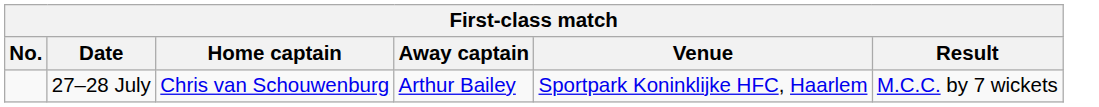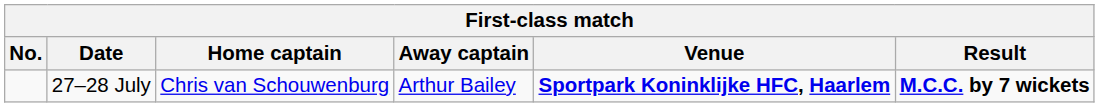(703, 85) normal -> (714, 85) bold
(967, 85) normal -> (995, 85) bold
